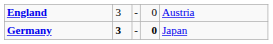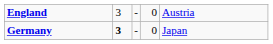(154, 30) bold -> (154, 30) normal
